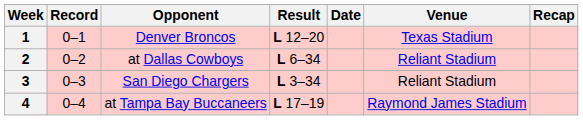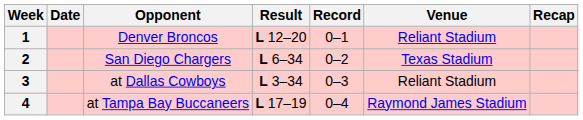columns swapped: (346, 15) <-> (74, 15)
(447, 37) Texas Stadium -> (447, 37) Reliant Stadium
(186, 59) at Dallas Cowboys -> (168, 59) San Diego Chargers
(447, 59) Reliant Stadium -> (447, 59) Texas Stadium
(186, 81) San Diego Chargers -> (168, 81) at Dallas Cowboys
